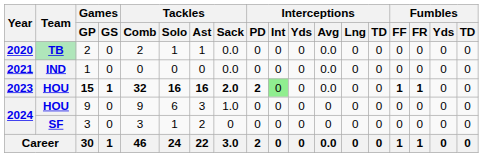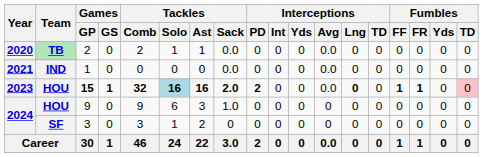(175, 87) no background -> (175, 87) lightblue background
(278, 87) lightgreen background -> (278, 87) no background
(355, 87) normal -> (355, 87) bold
(467, 87) no background -> (467, 87) pink background
